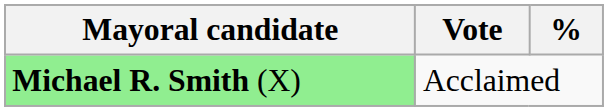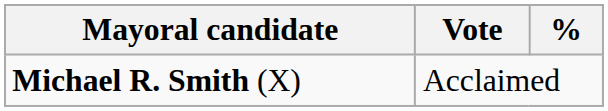(157, 79) lightgreen background -> (157, 79) no background
